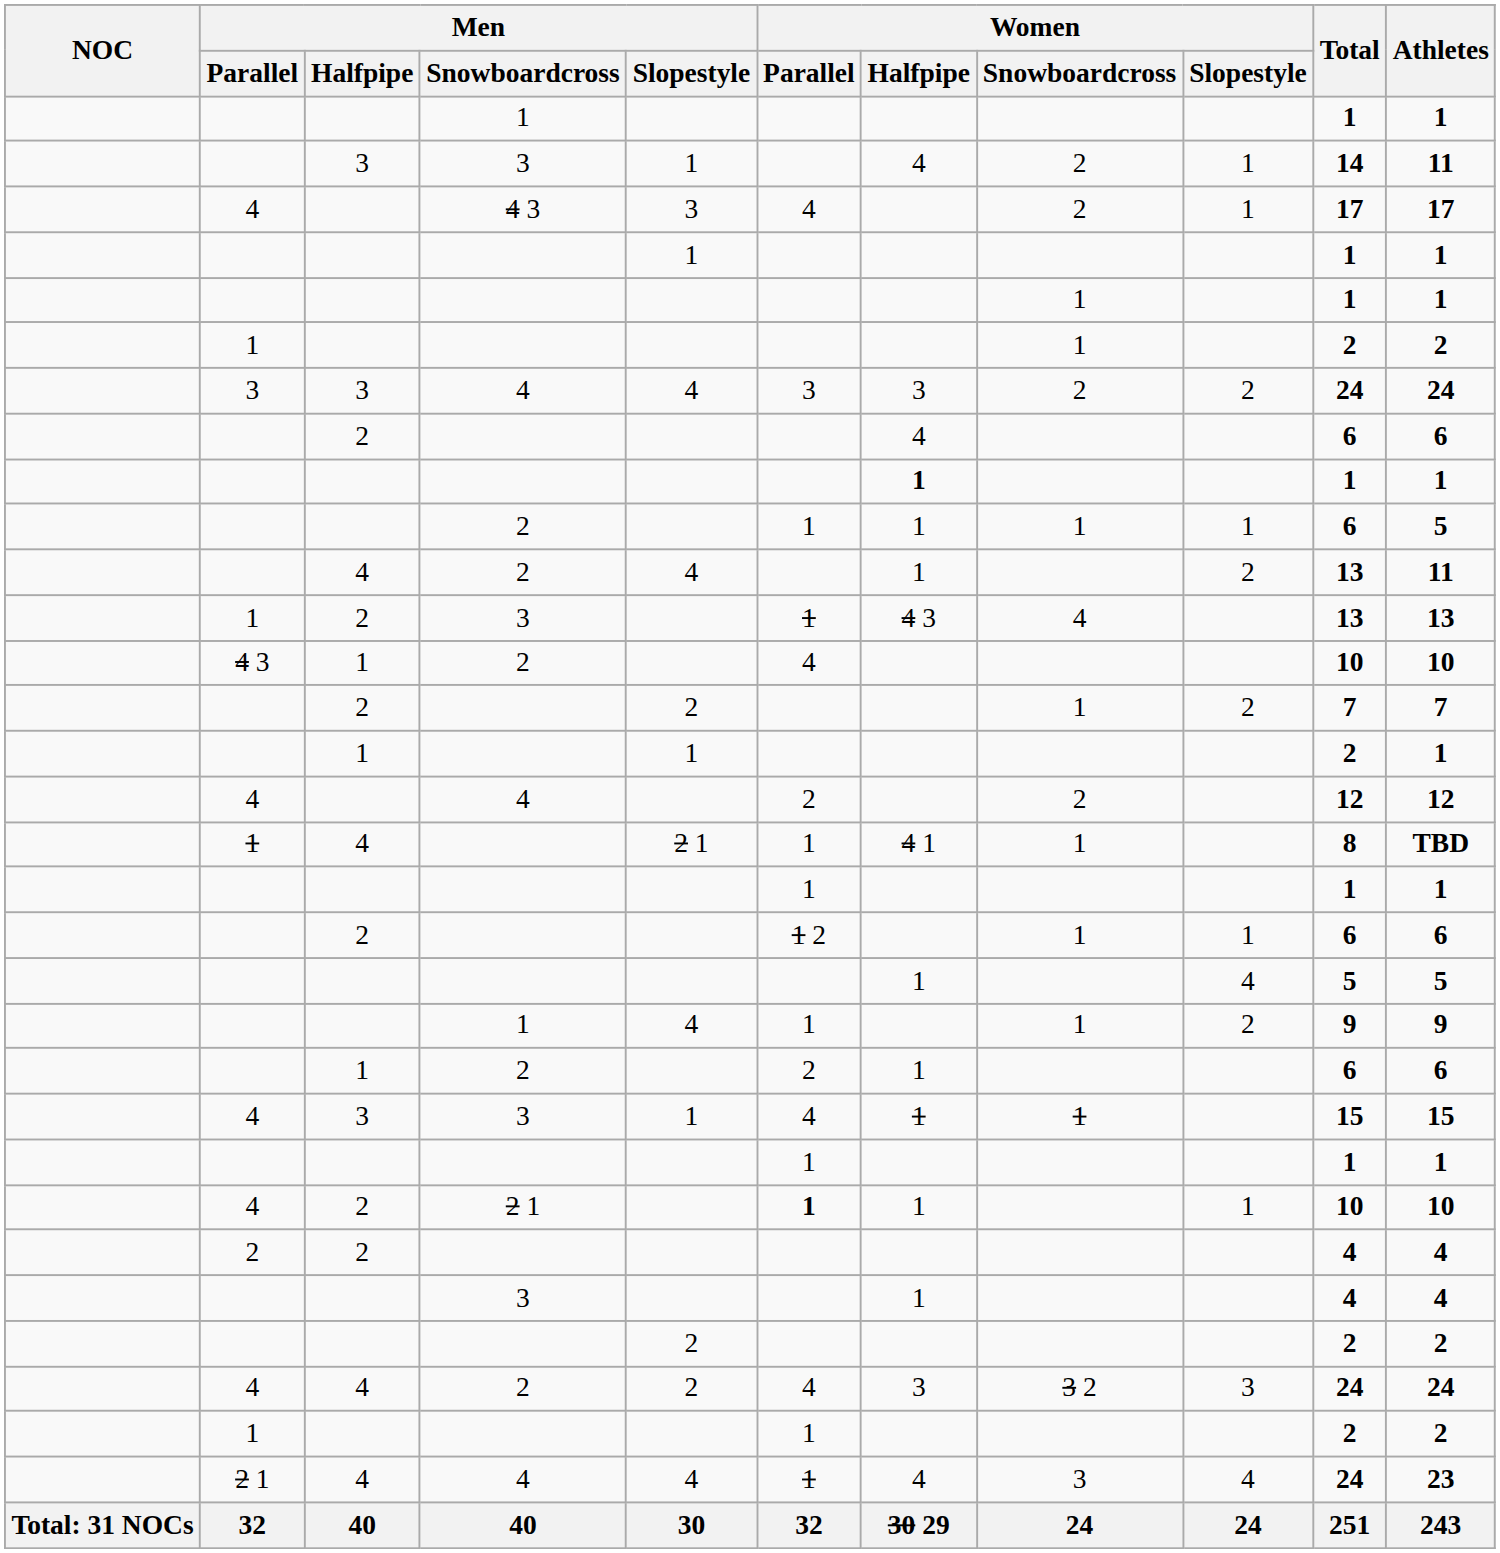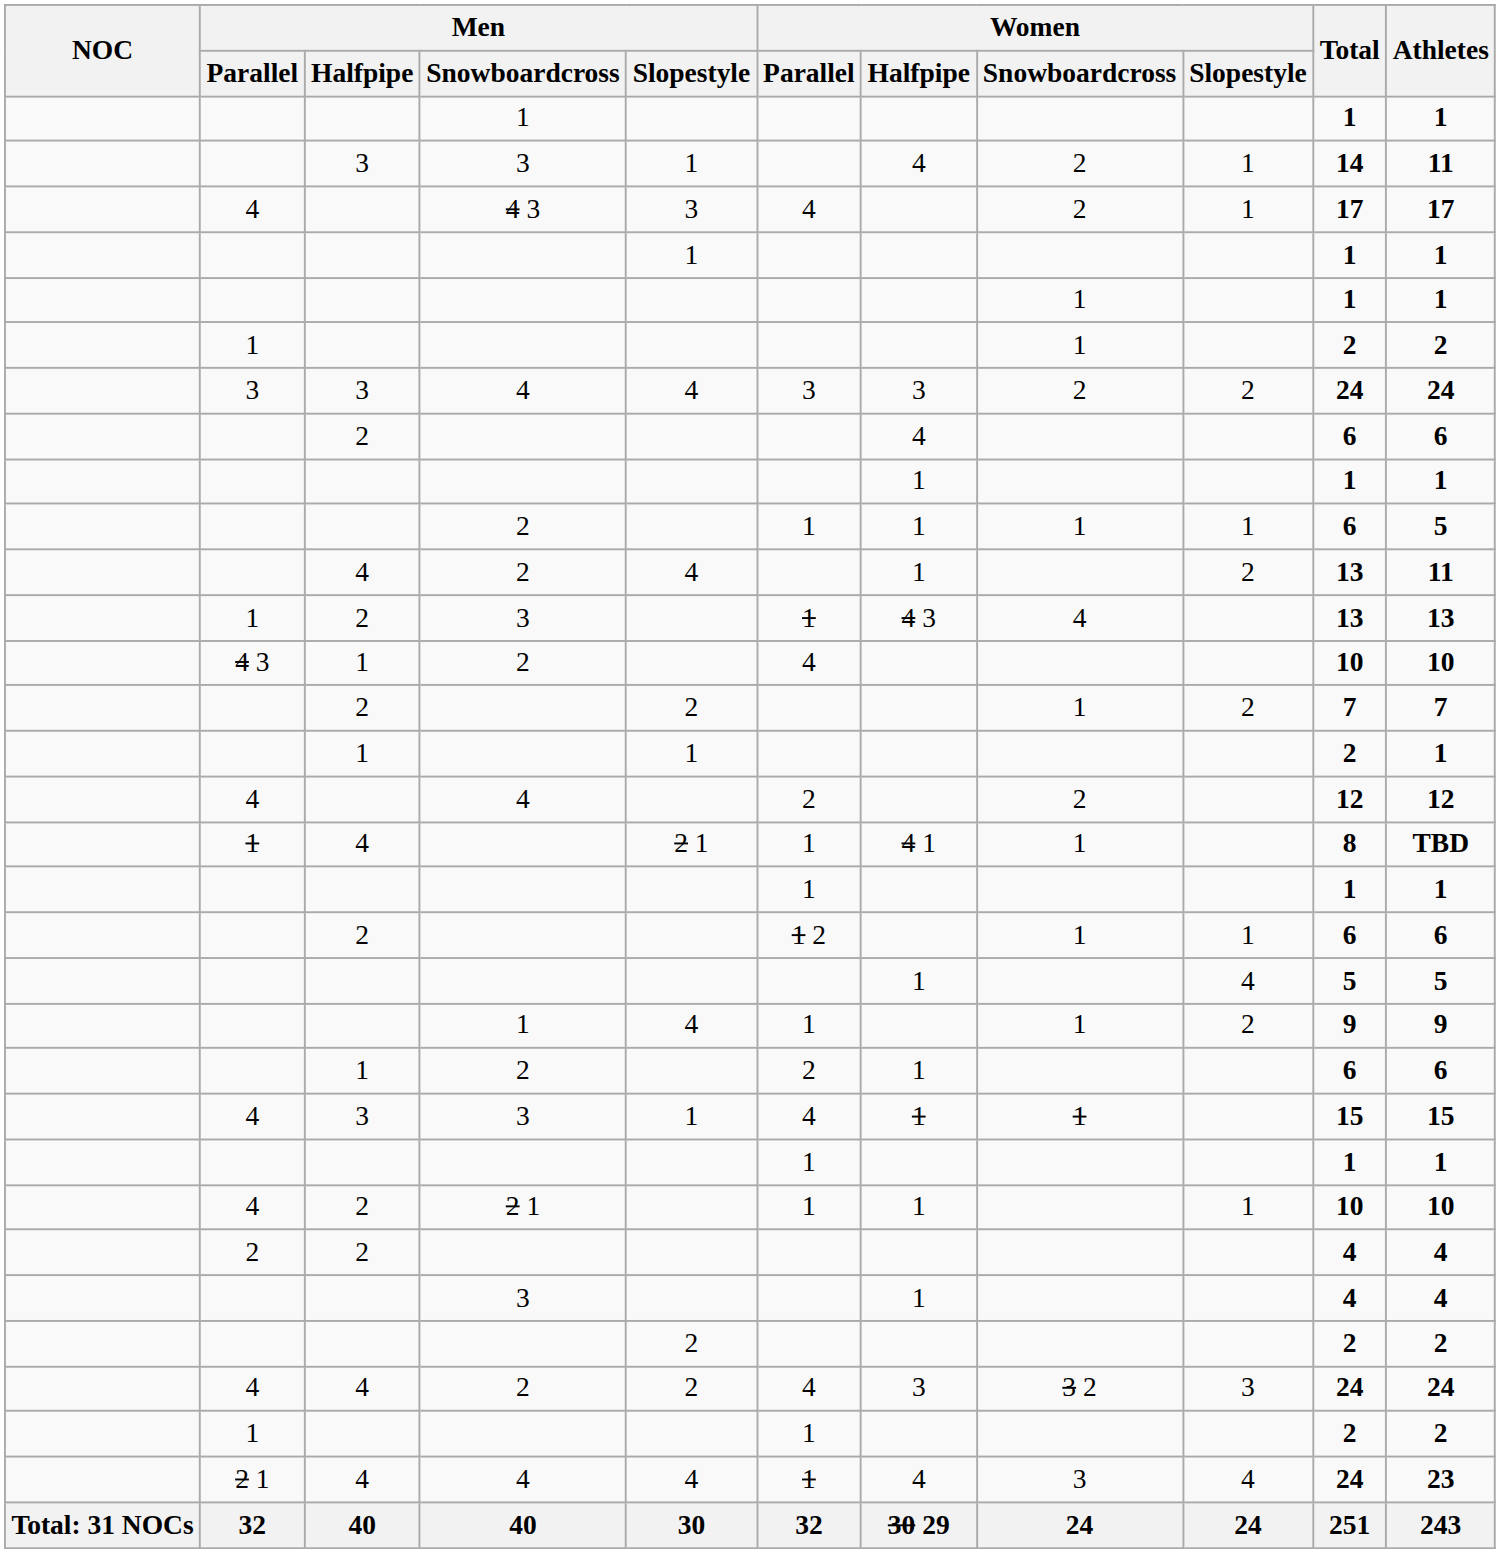(919, 481) bold -> (919, 481) normal
(809, 1206) bold -> (809, 1206) normal
